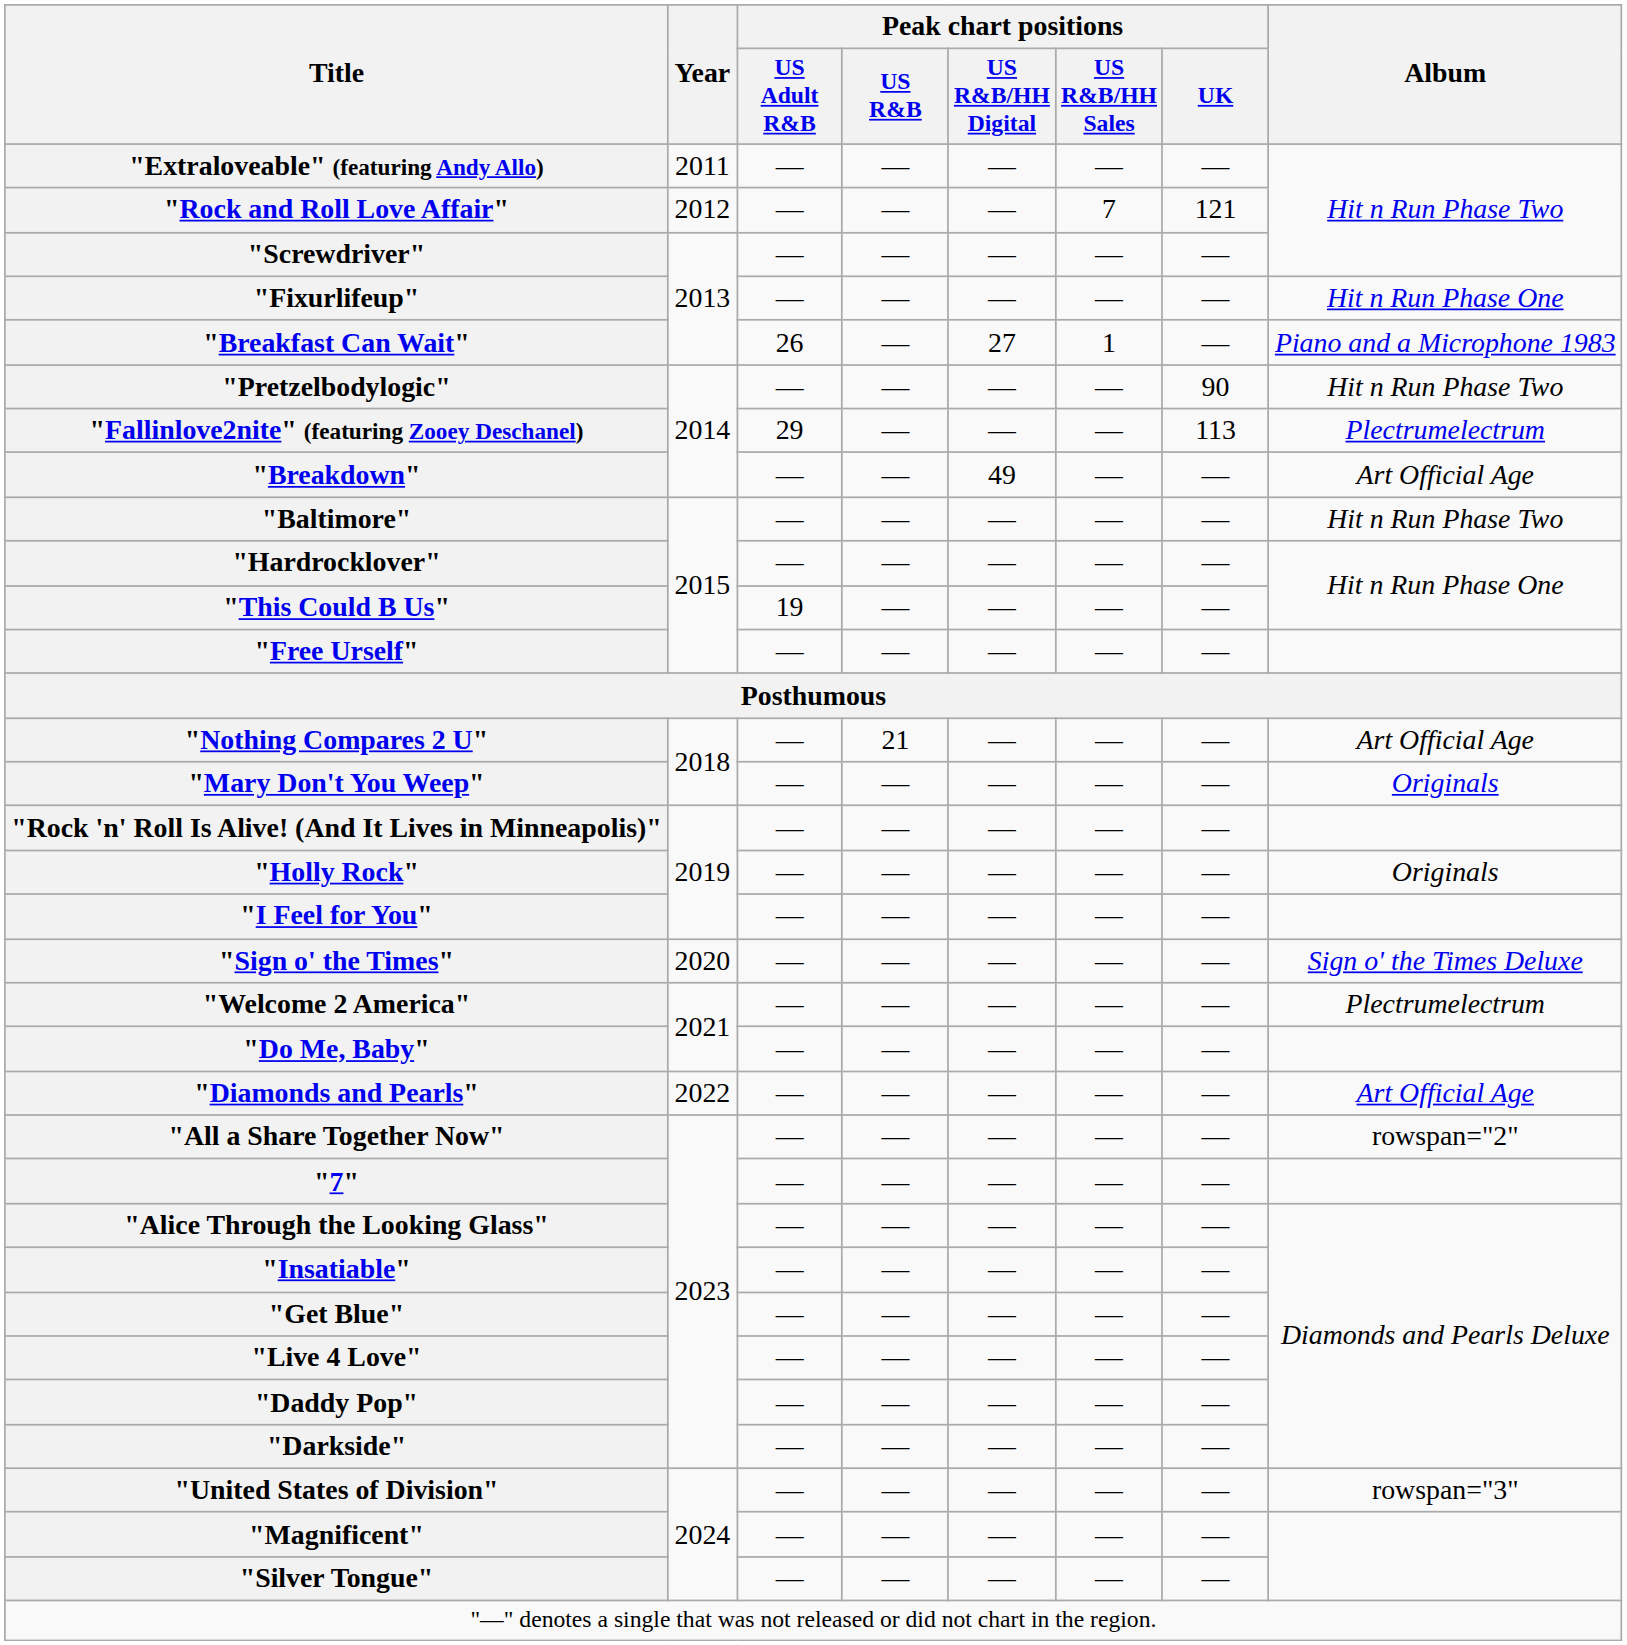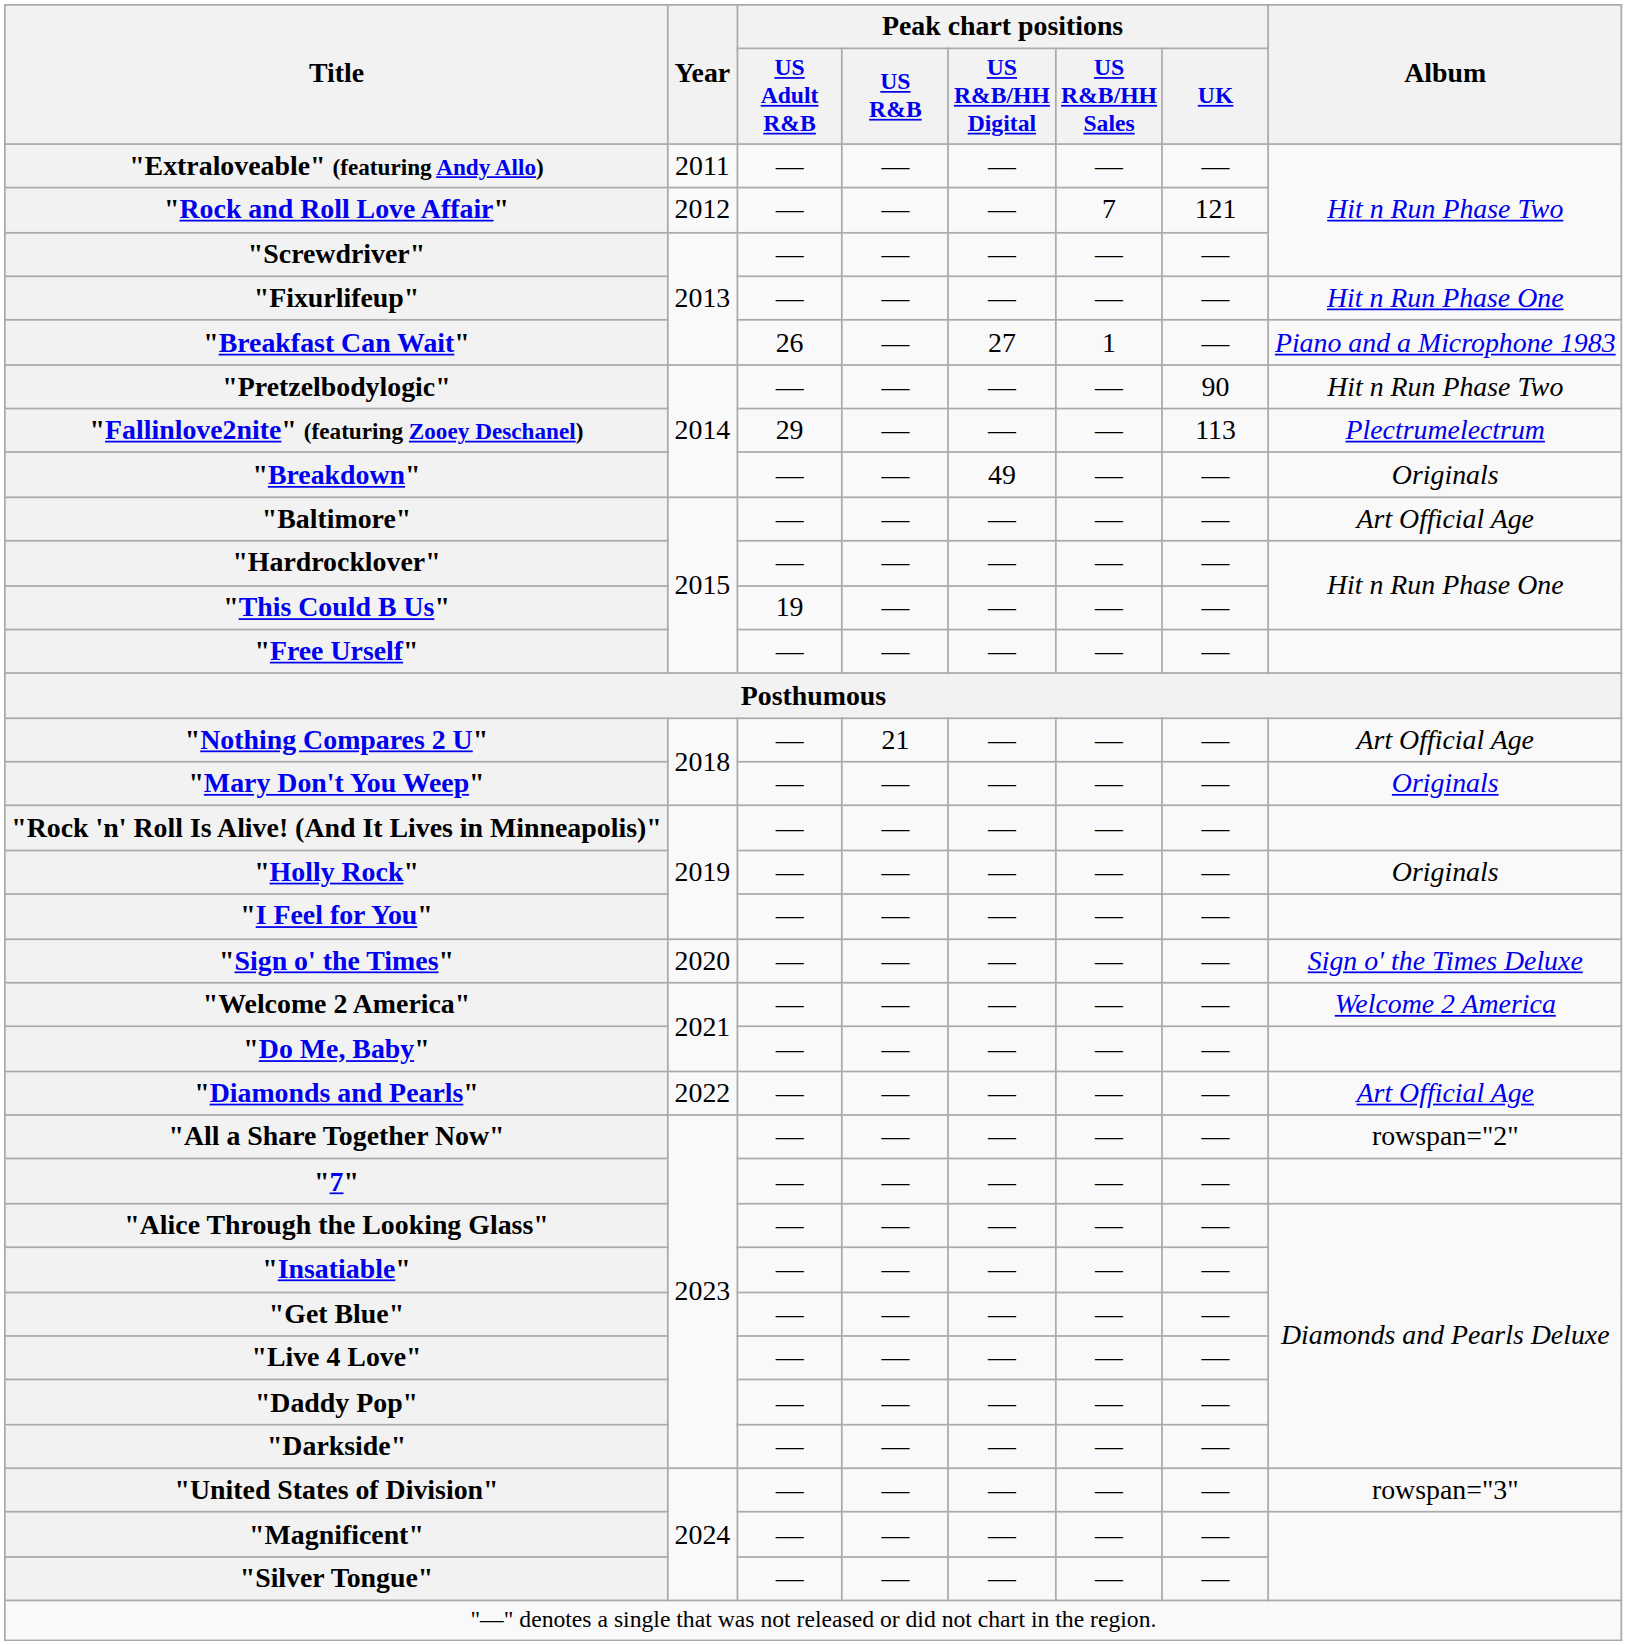(1445, 474) Art Official Age -> (1445, 474) Originals
(1445, 518) Hit n Run Phase Two -> (1445, 518) Art Official Age
(1445, 1004) Plectrumelectrum -> (1445, 1004) Welcome 2 America
